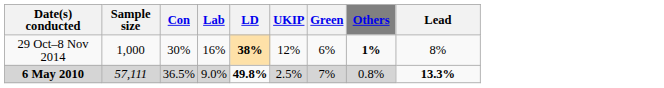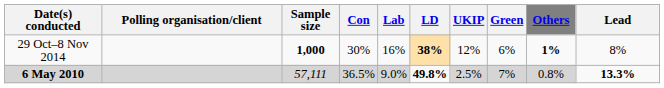+ column: (192, 20)
(131, 50) normal -> (311, 50) bold
